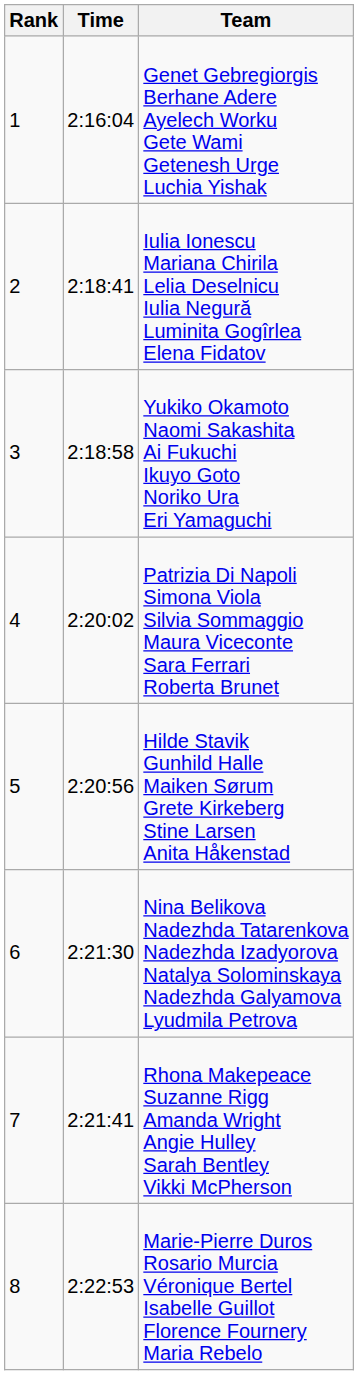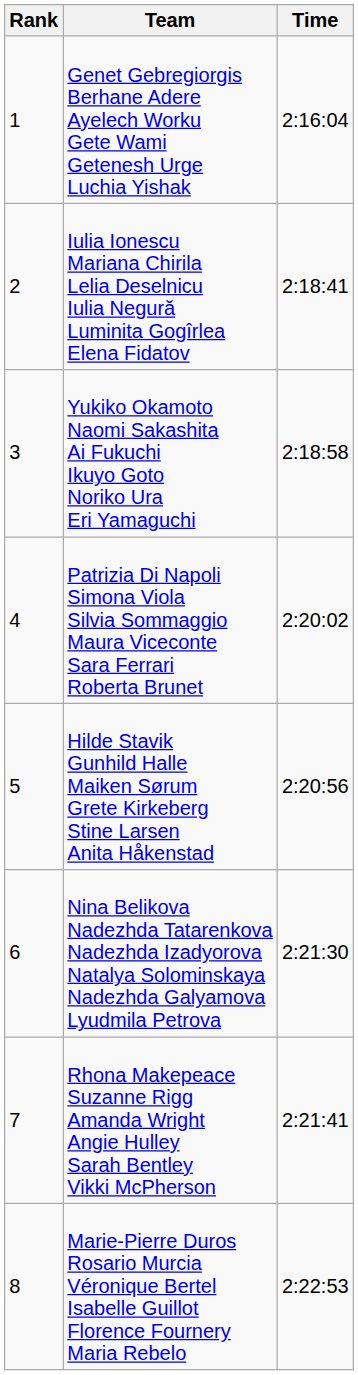columns swapped: (246, 20) <-> (101, 20)
